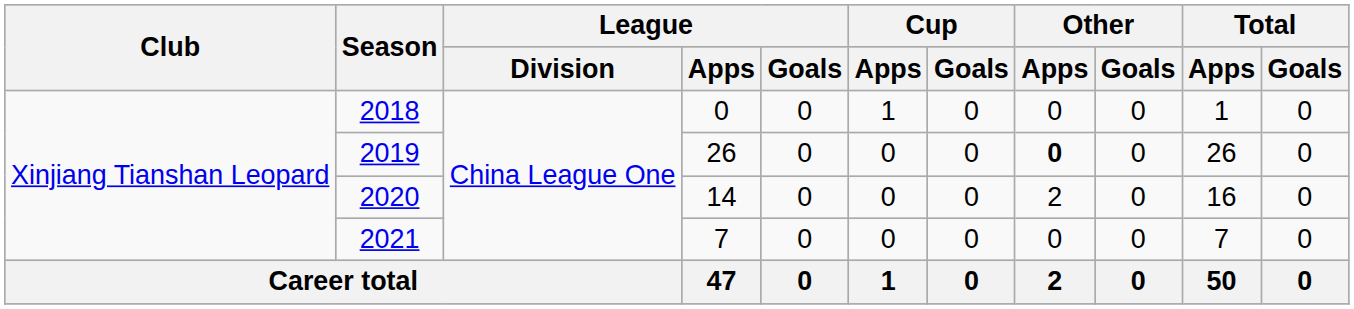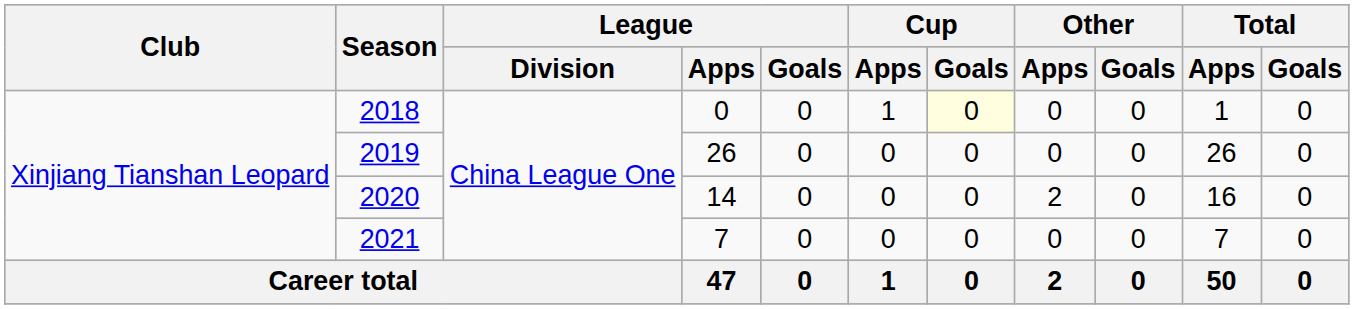(971, 111) no background -> (971, 111) lightyellow background
(1055, 153) bold -> (1055, 153) normal
